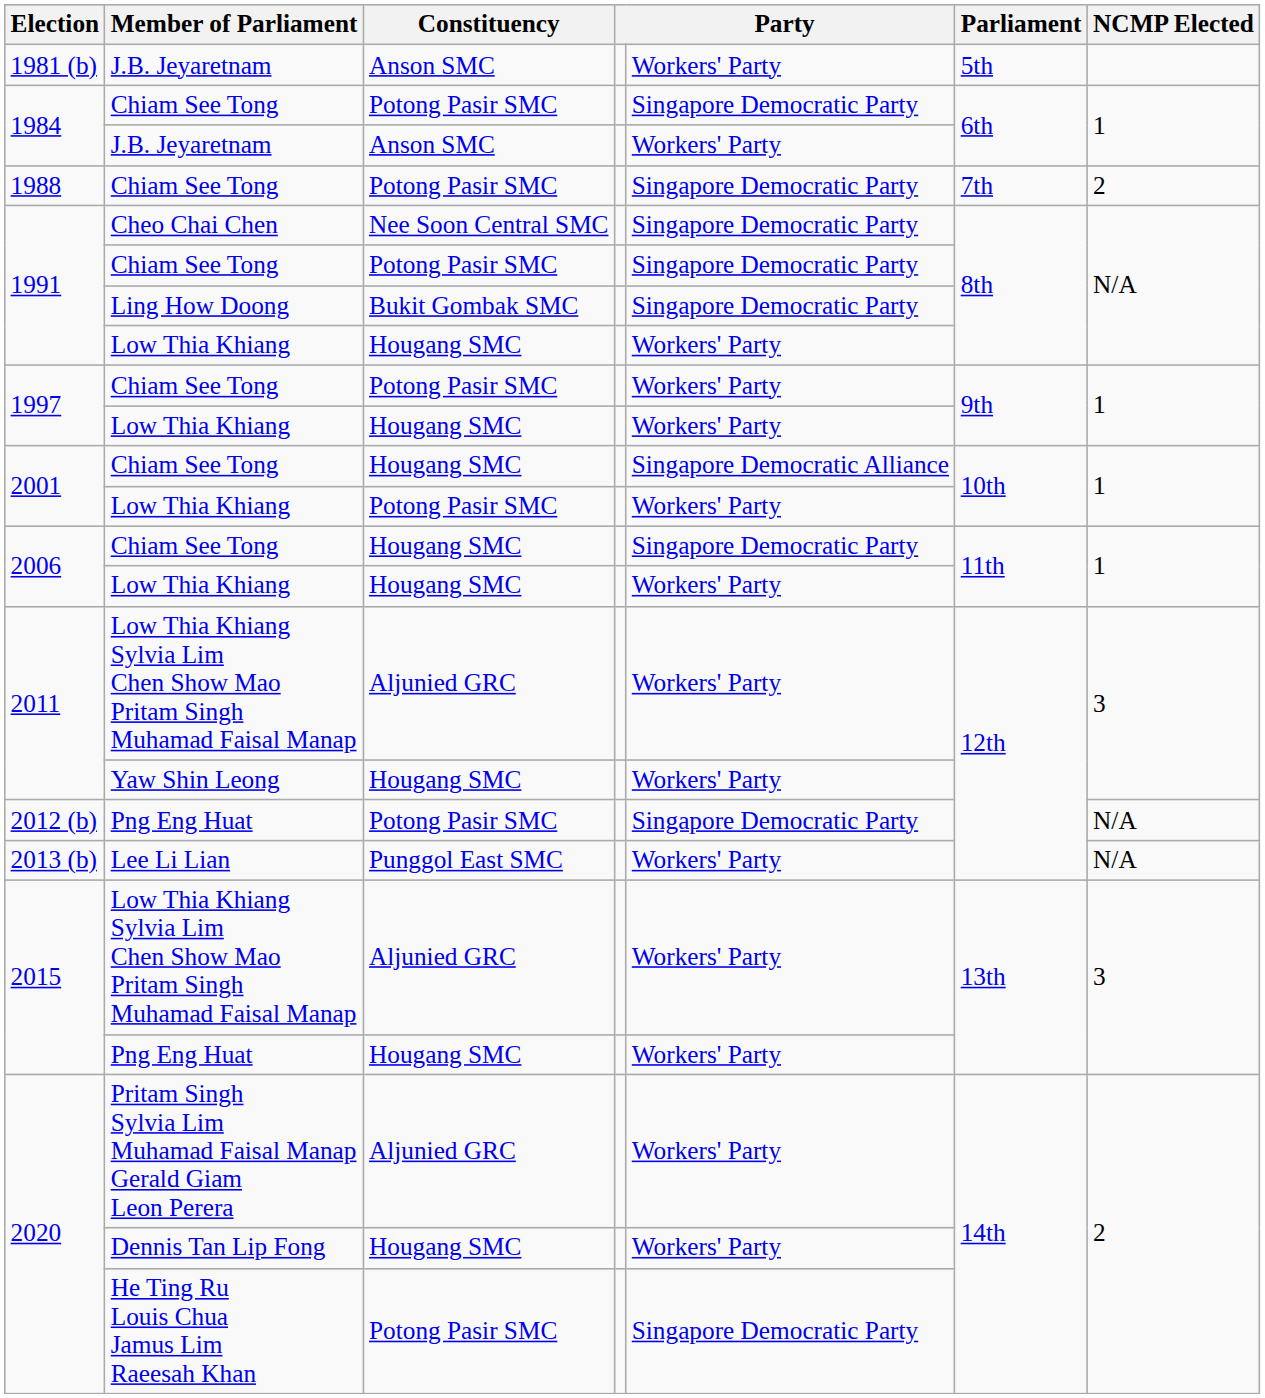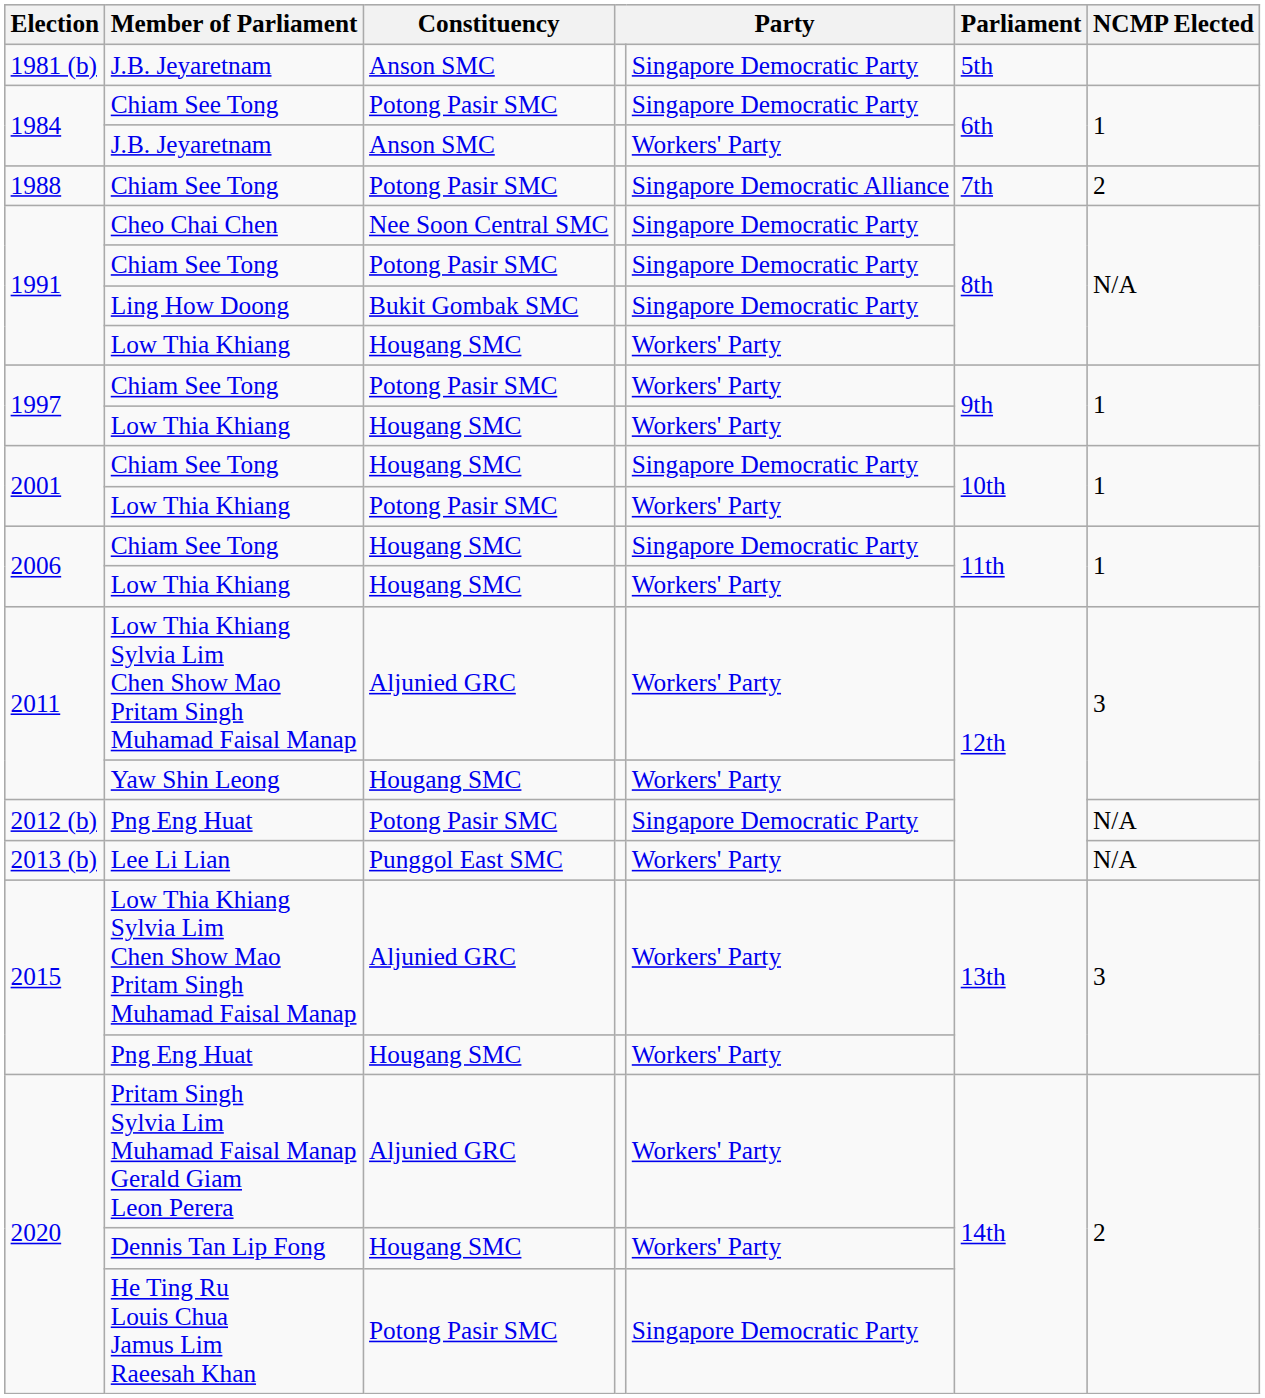(706, 64) Workers' Party -> (775, 64) Singapore Democratic Party
(775, 184) Singapore Democratic Party -> (790, 184) Singapore Democratic Alliance
(790, 465) Singapore Democratic Alliance -> (775, 465) Singapore Democratic Party
